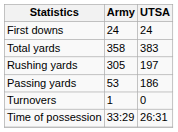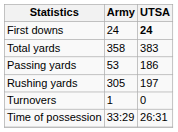(146, 30) normal -> (146, 30) bold
rows swapped: (42, 65) <-> (42, 83)
